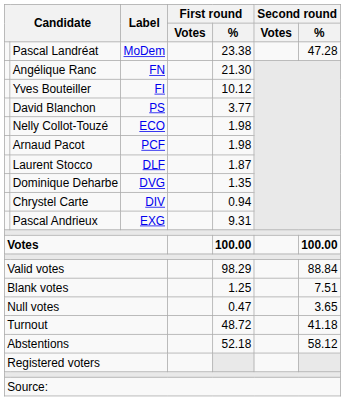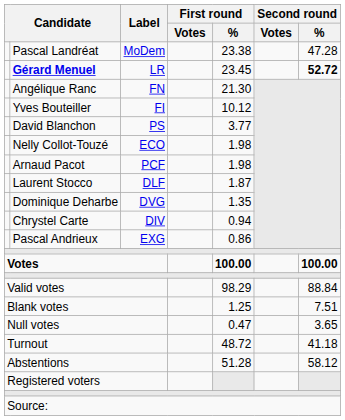+ row: (54, 70)
(240, 220) 9.31 -> (240, 239) 0.86
(236, 344) 52.18 -> (236, 363) 51.28
